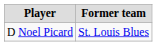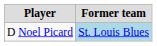(114, 31) no background -> (114, 31) lightblue background
